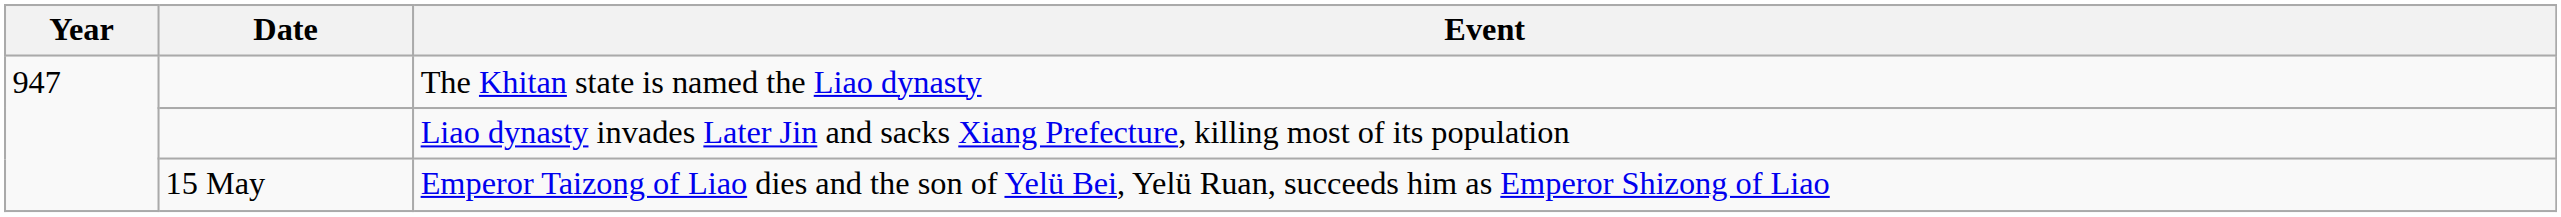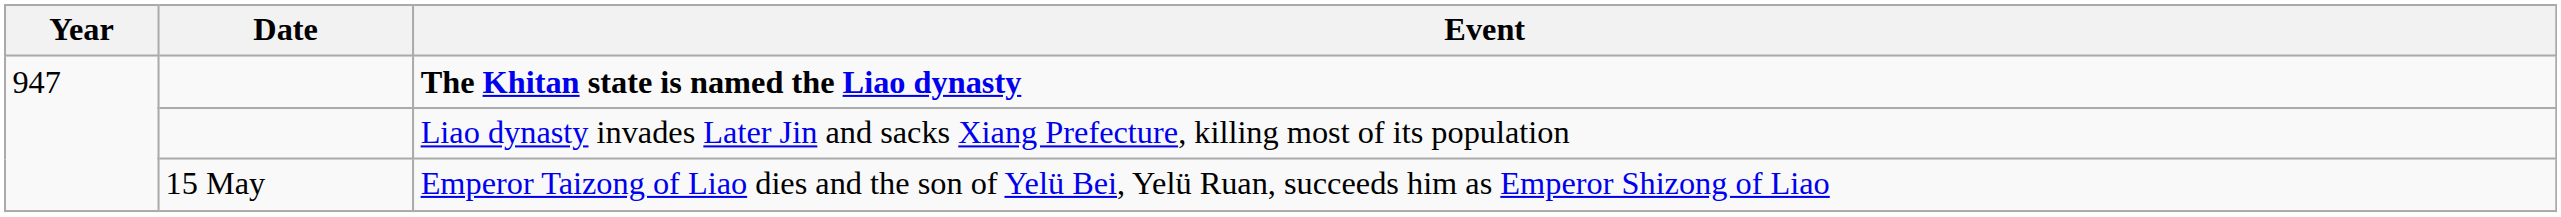(701, 81) normal -> (721, 81) bold
